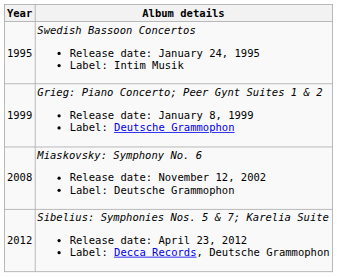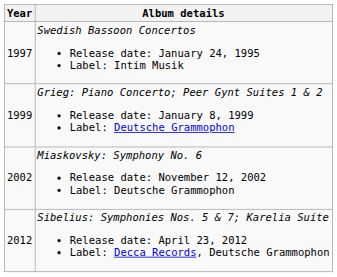(20, 53) 1995 -> (20, 53) 1997
(20, 178) 2008 -> (20, 178) 2002
